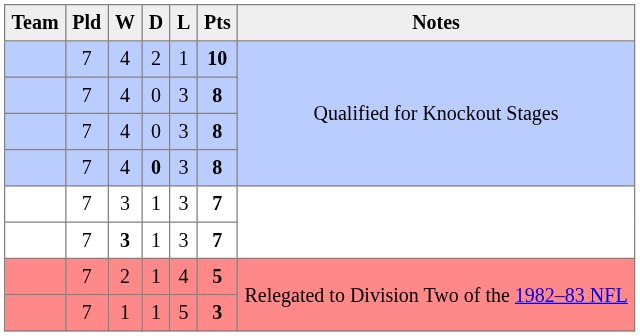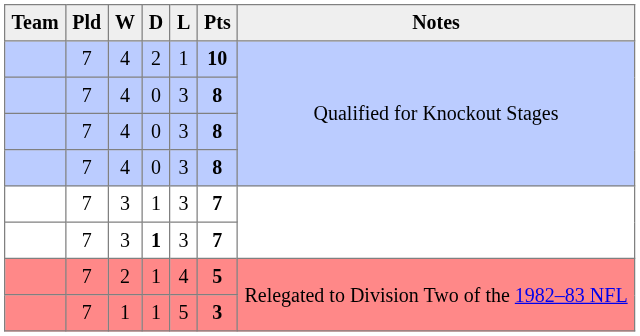(156, 167) bold -> (156, 167) normal
(125, 240) bold -> (125, 240) normal
(156, 240) normal -> (156, 240) bold
